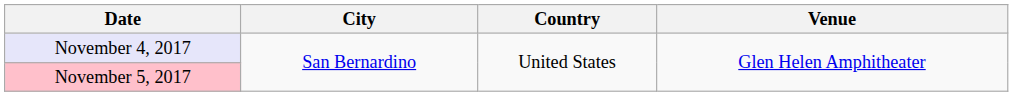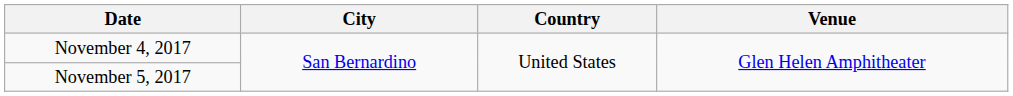(123, 47) lavender background -> (123, 47) no background
(123, 76) pink background -> (123, 76) no background
